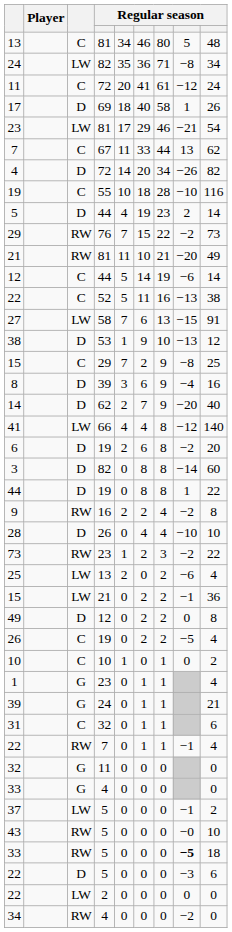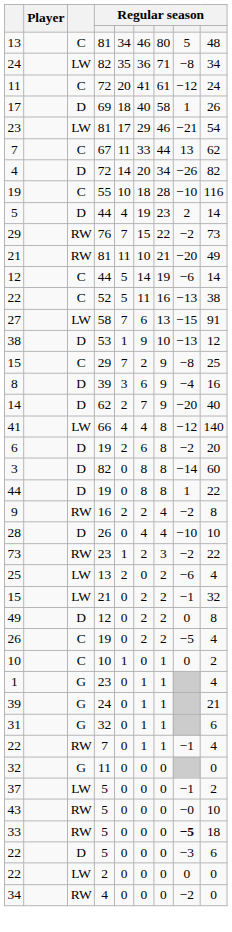(214, 596) 36 -> (214, 596) 32
(81, 724) C -> (81, 724) G
- row: (14, 788)
